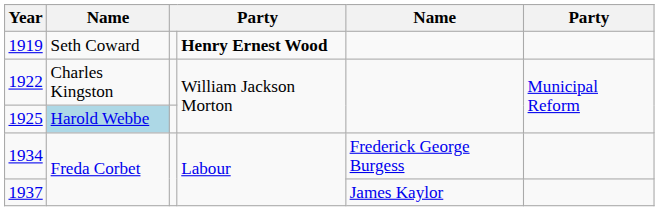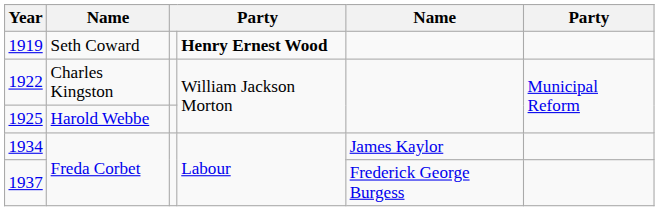(100, 118) lightblue background -> (100, 118) no background
(410, 155) Frederick George Burgess -> (396, 145) James Kaylor
(396, 192) James Kaylor -> (410, 182) Frederick George Burgess
